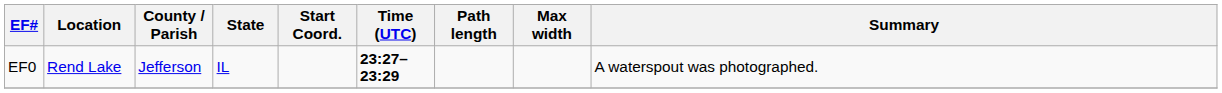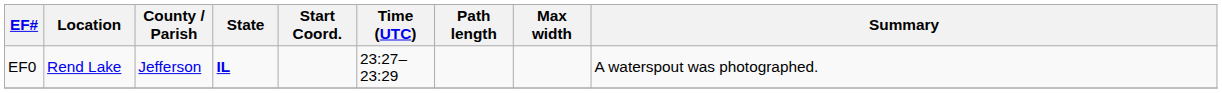(223, 66) normal -> (223, 66) bold
(384, 66) bold -> (383, 66) normal
